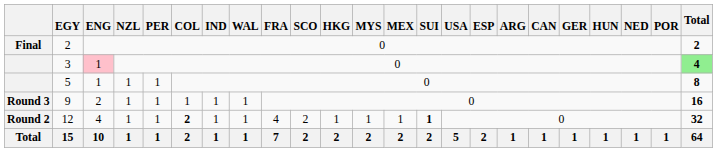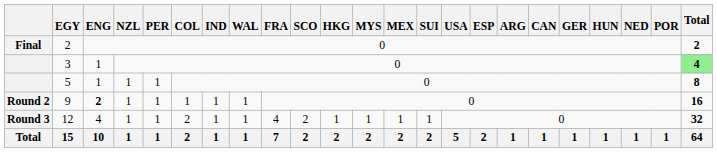(98, 63) pink background -> (98, 63) no background
(28, 100) Round 3 -> (28, 100) Round 2
(98, 100) normal -> (98, 100) bold
(28, 119) Round 2 -> (28, 119) Round 3
(187, 119) bold -> (187, 119) normal
(429, 119) bold -> (429, 119) normal
